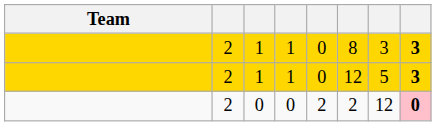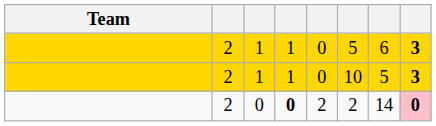(353, 47) 8 -> (353, 47) 5
(384, 47) 3 -> (384, 47) 6
(353, 76) 12 -> (353, 76) 10
(290, 105) normal -> (290, 105) bold
(384, 105) 12 -> (384, 105) 14
